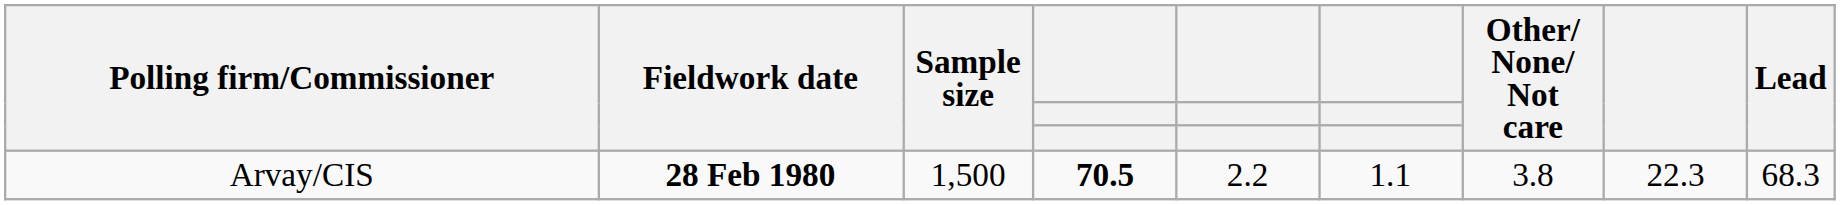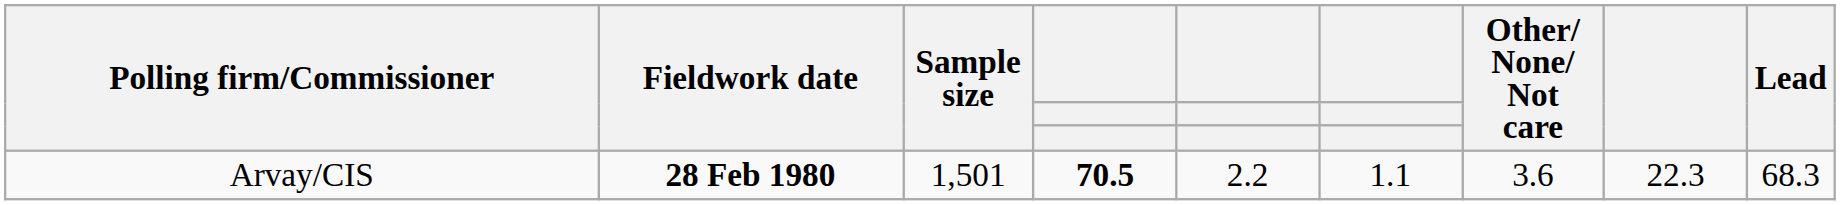(968, 174) 1,500 -> (968, 174) 1,501
(1533, 174) 3.8 -> (1533, 174) 3.6
